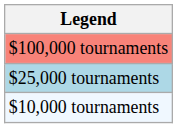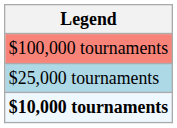(84, 106) normal -> (89, 106) bold
